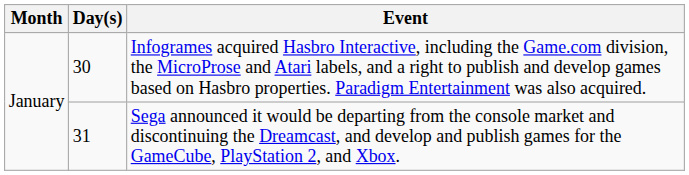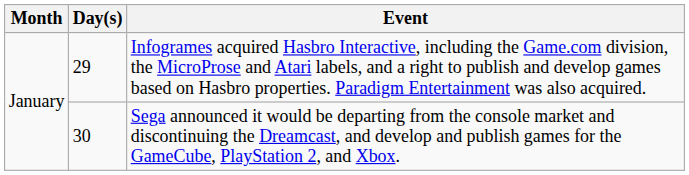(82, 67) 30 -> (82, 67) 29
(82, 136) 31 -> (82, 136) 30
